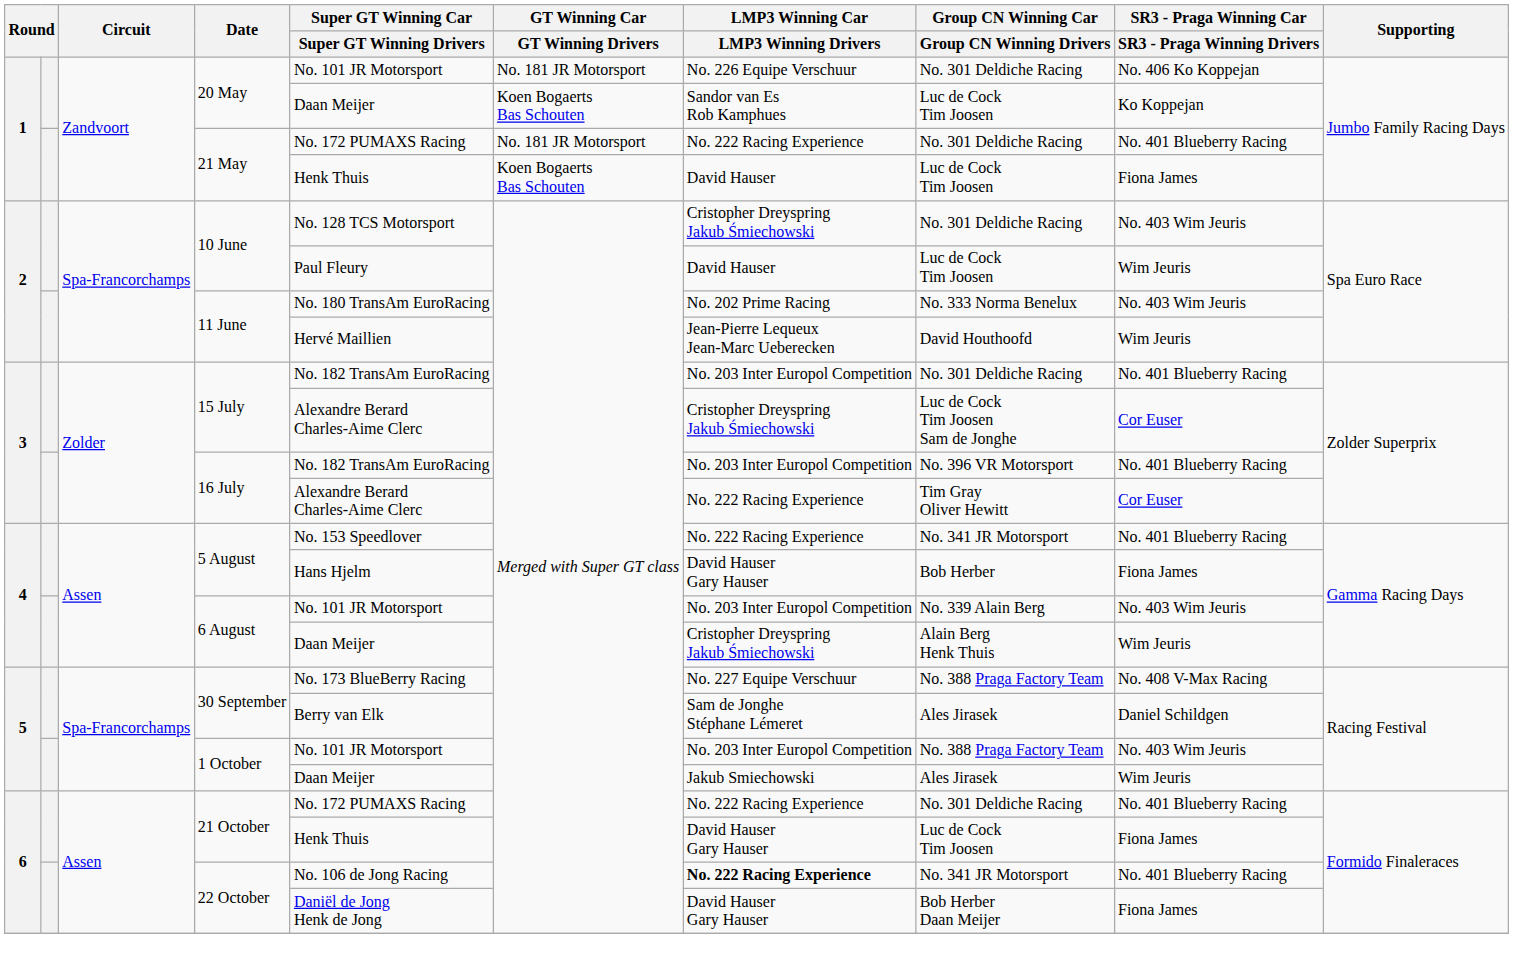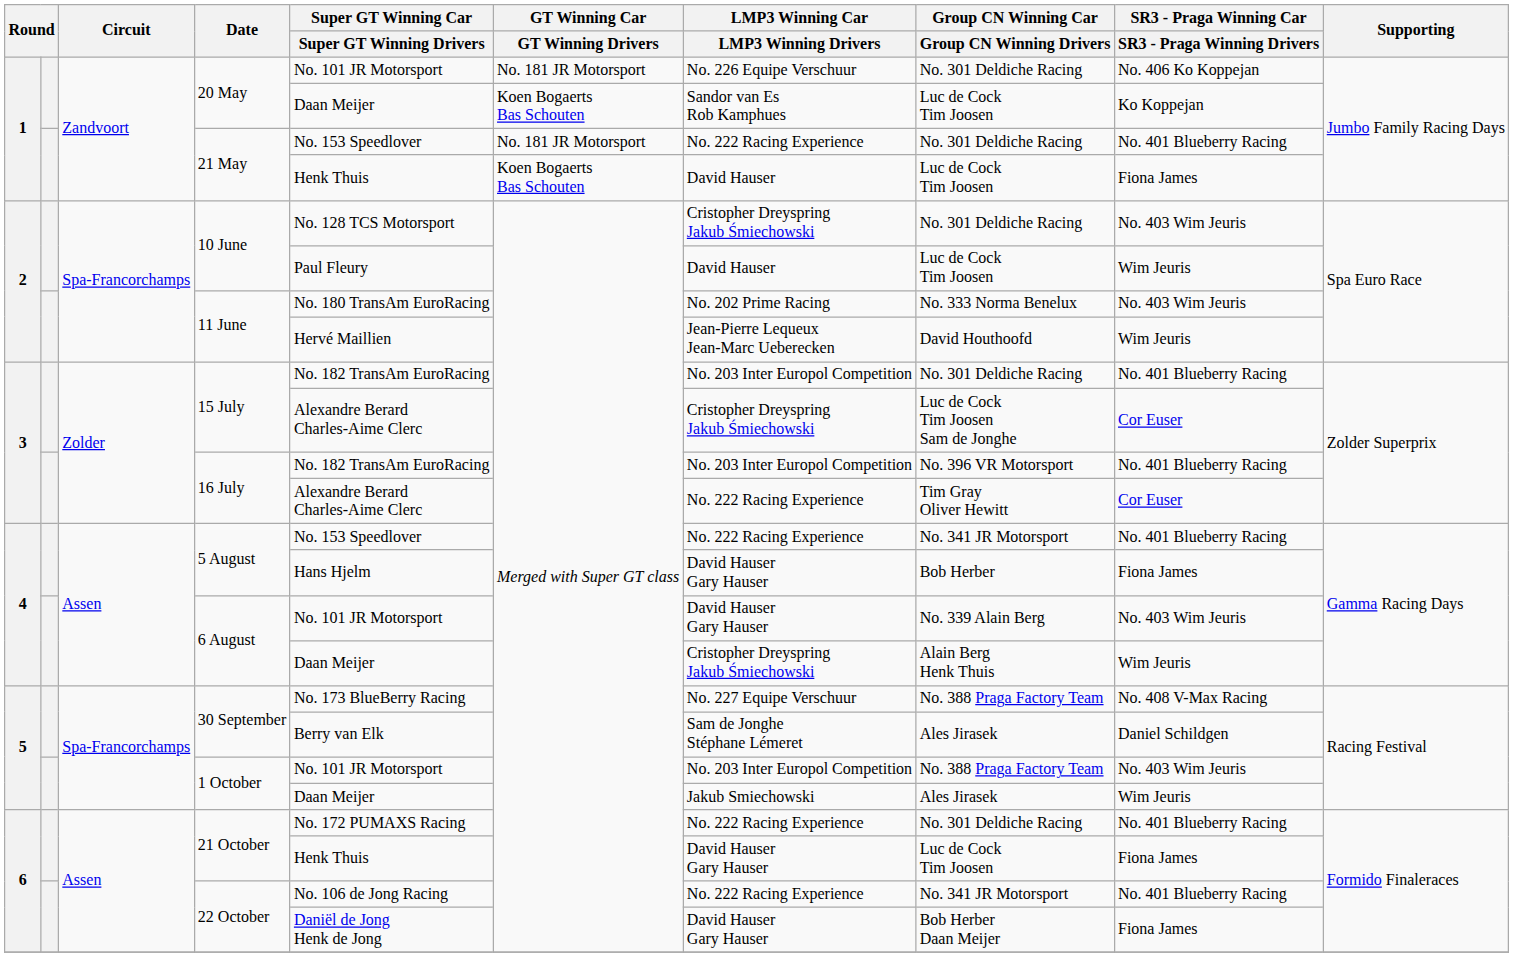(380, 141) No. 172 PUMAXS Racing -> (358, 141) No. 153 Speedlover
(799, 608) No. 203 Inter Europol Competition -> (731, 617) David Hauser Gary Hauser
(779, 875) bold -> (775, 894) normal
